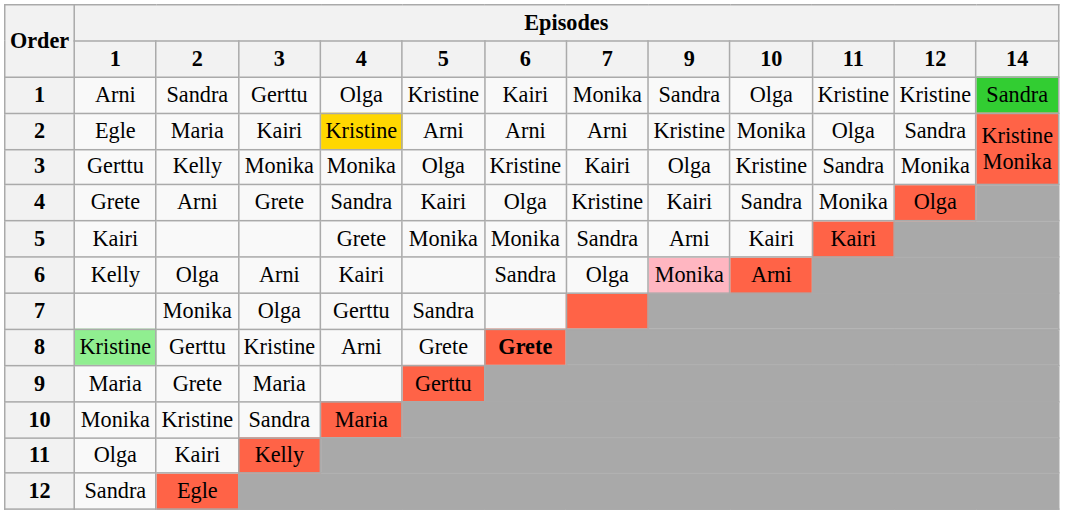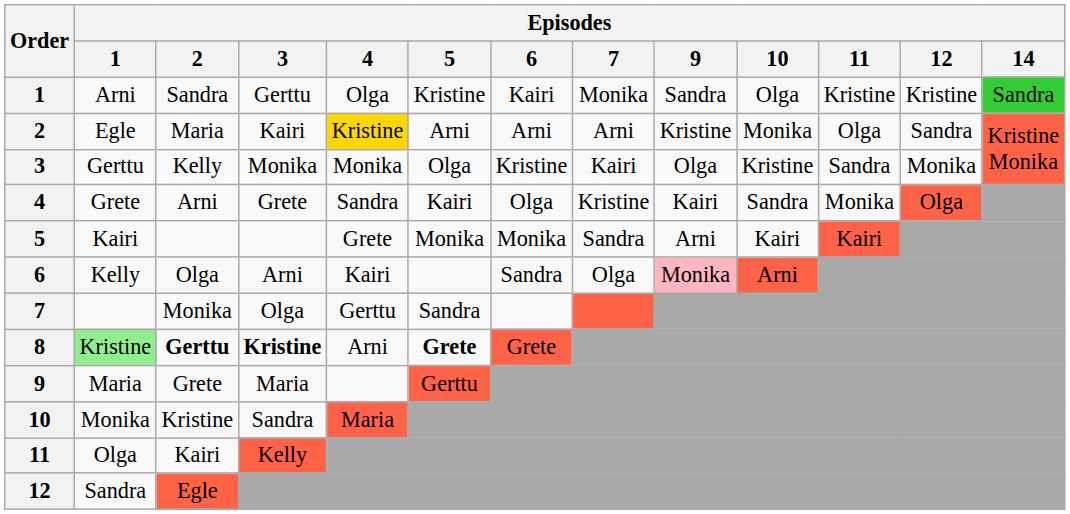(197, 346) normal -> (197, 346) bold
(279, 346) normal -> (282, 346) bold
(443, 346) normal -> (449, 346) bold
(525, 346) bold -> (531, 346) normal
